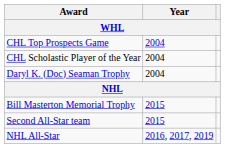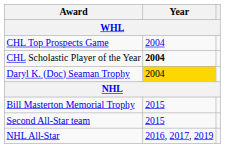(155, 58) normal -> (155, 58) bold
(155, 74) no background -> (155, 74) gold background
